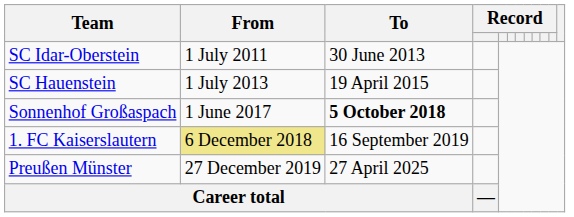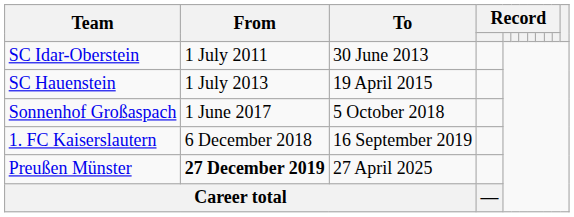(387, 112) bold -> (389, 112) normal
(248, 140) khaki background -> (248, 140) no background
(253, 169) normal -> (255, 169) bold
